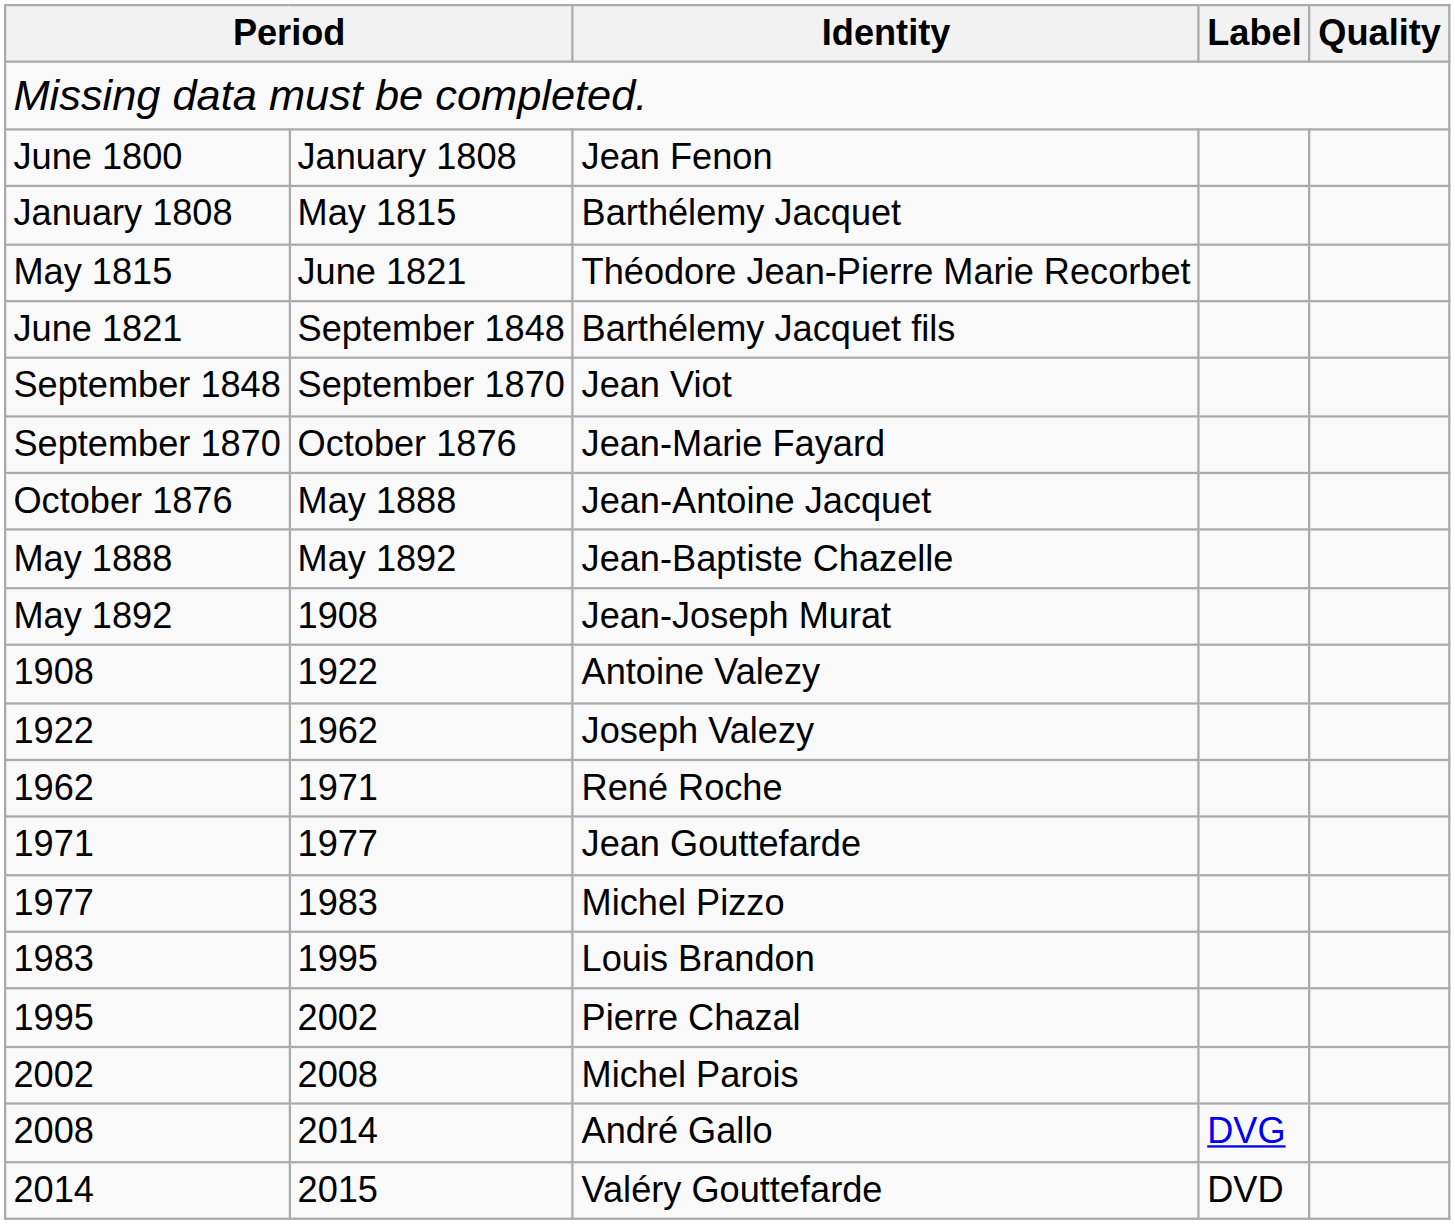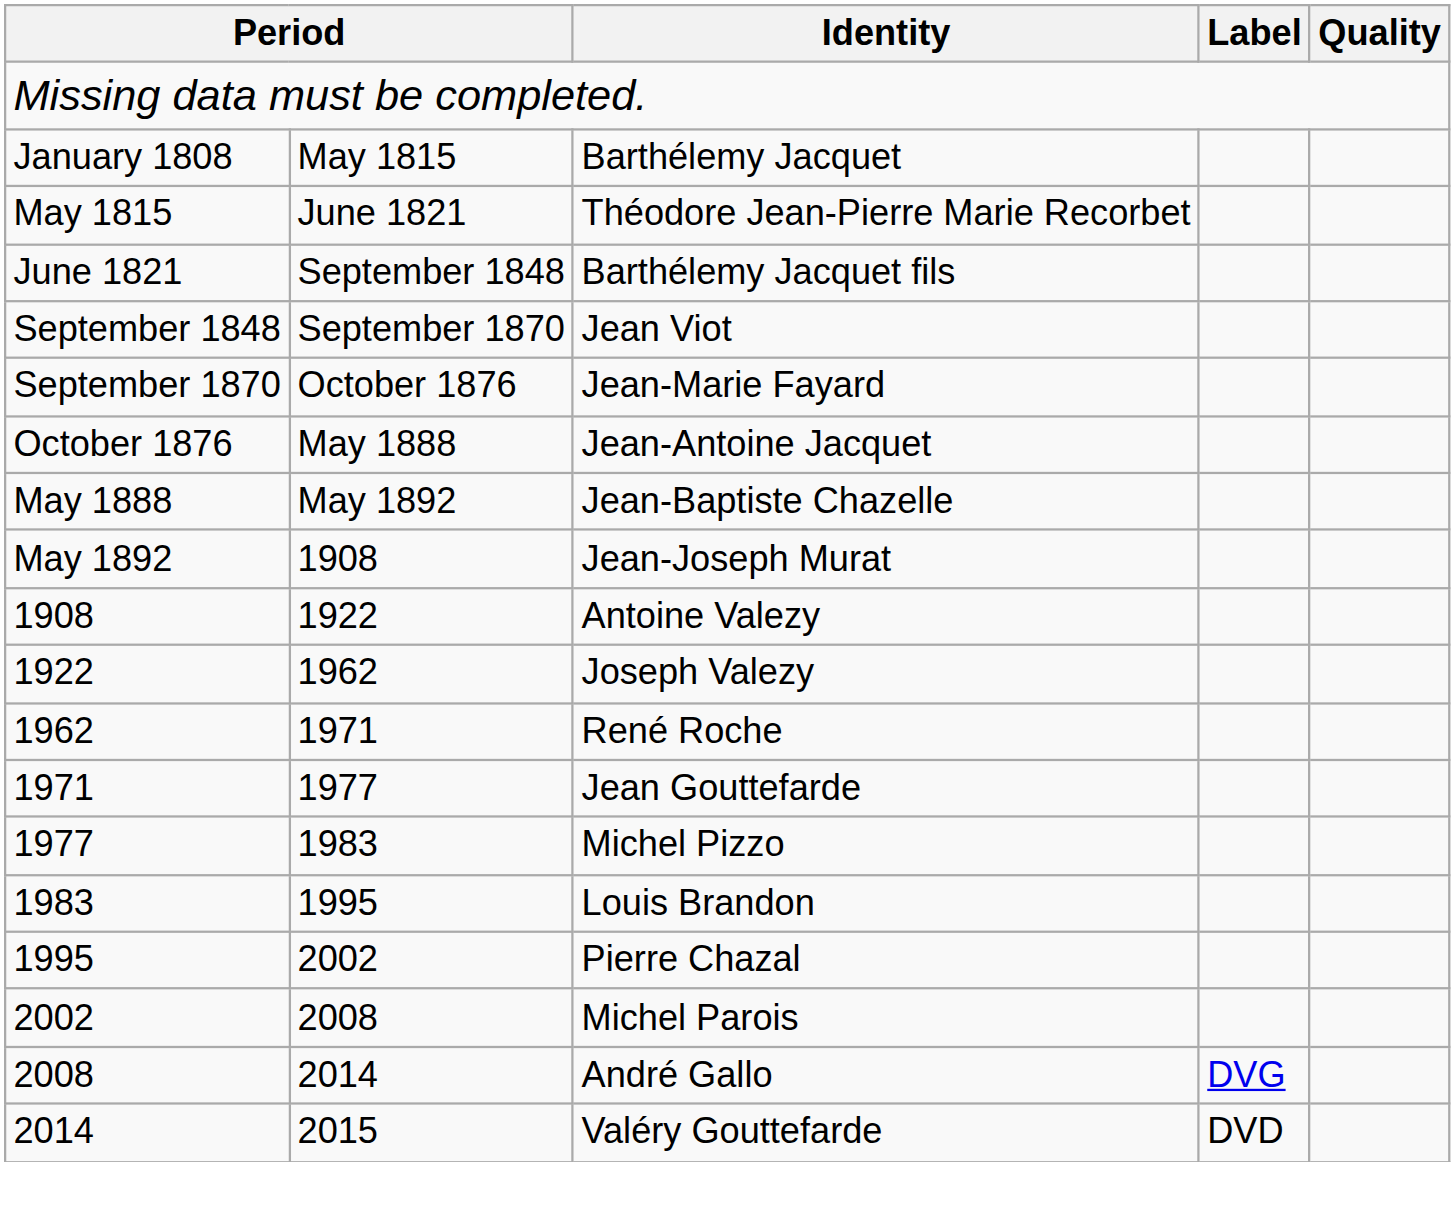- row: (98, 156)
